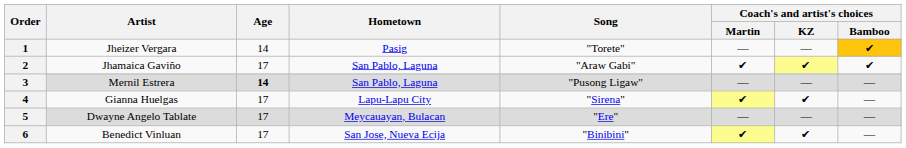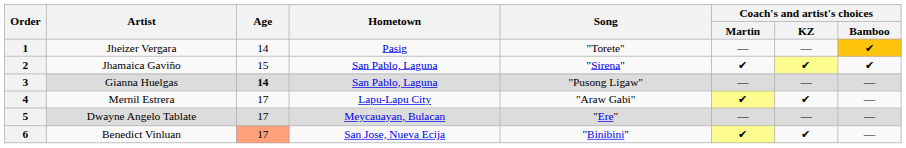(263, 65) 17 -> (263, 65) 15
(606, 65) "Araw Gabi" -> (606, 65) "Sirena"
(141, 82) Mernil Estrera -> (141, 82) Gianna Huelgas
(141, 100) Gianna Huelgas -> (141, 100) Mernil Estrera
(606, 100) "Sirena" -> (606, 100) "Araw Gabi"
(263, 134) no background -> (263, 134) lightsalmon background
